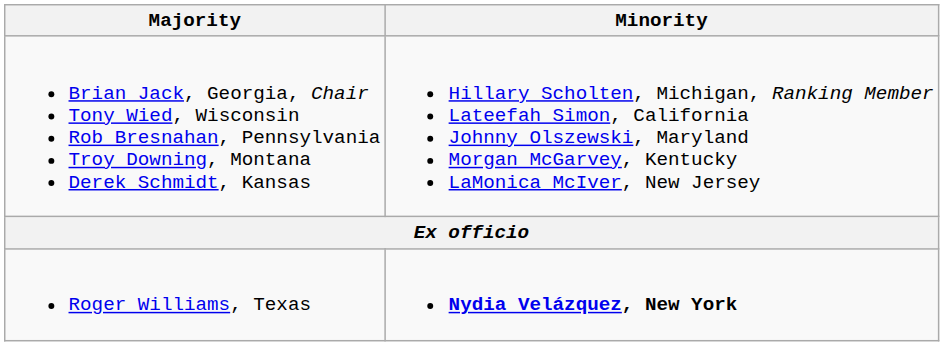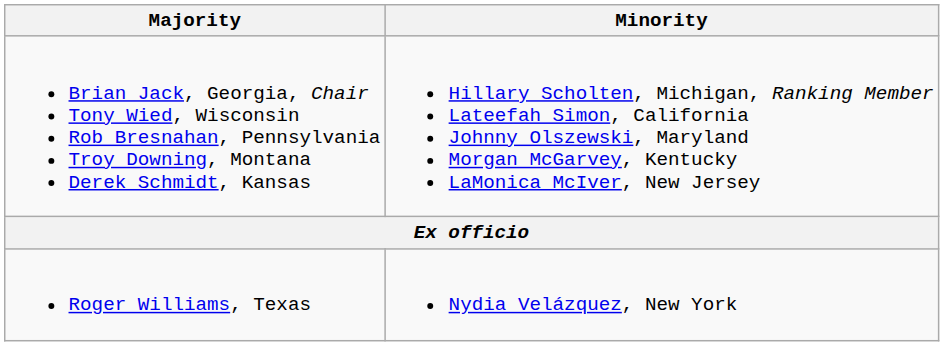(662, 305) bold -> (662, 305) normal
